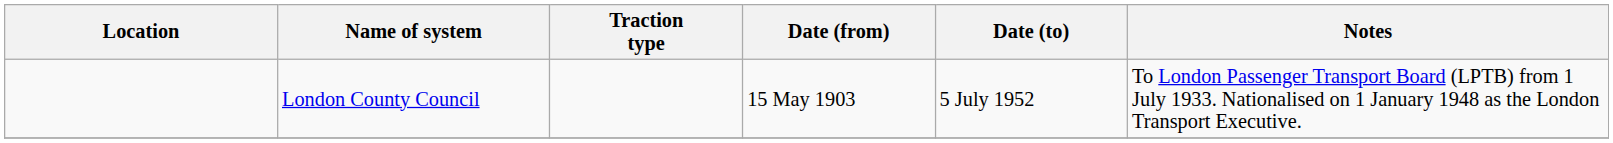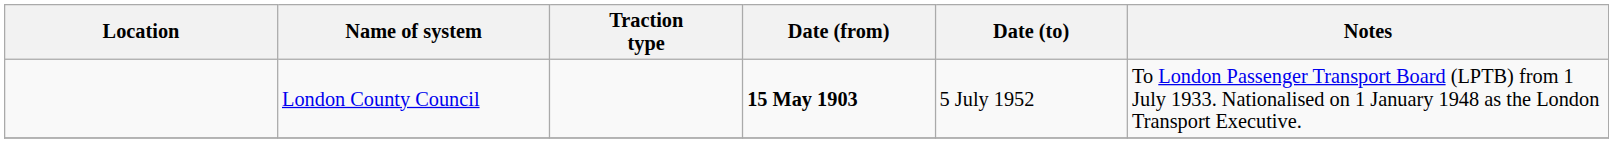(801, 98) normal -> (802, 98) bold
